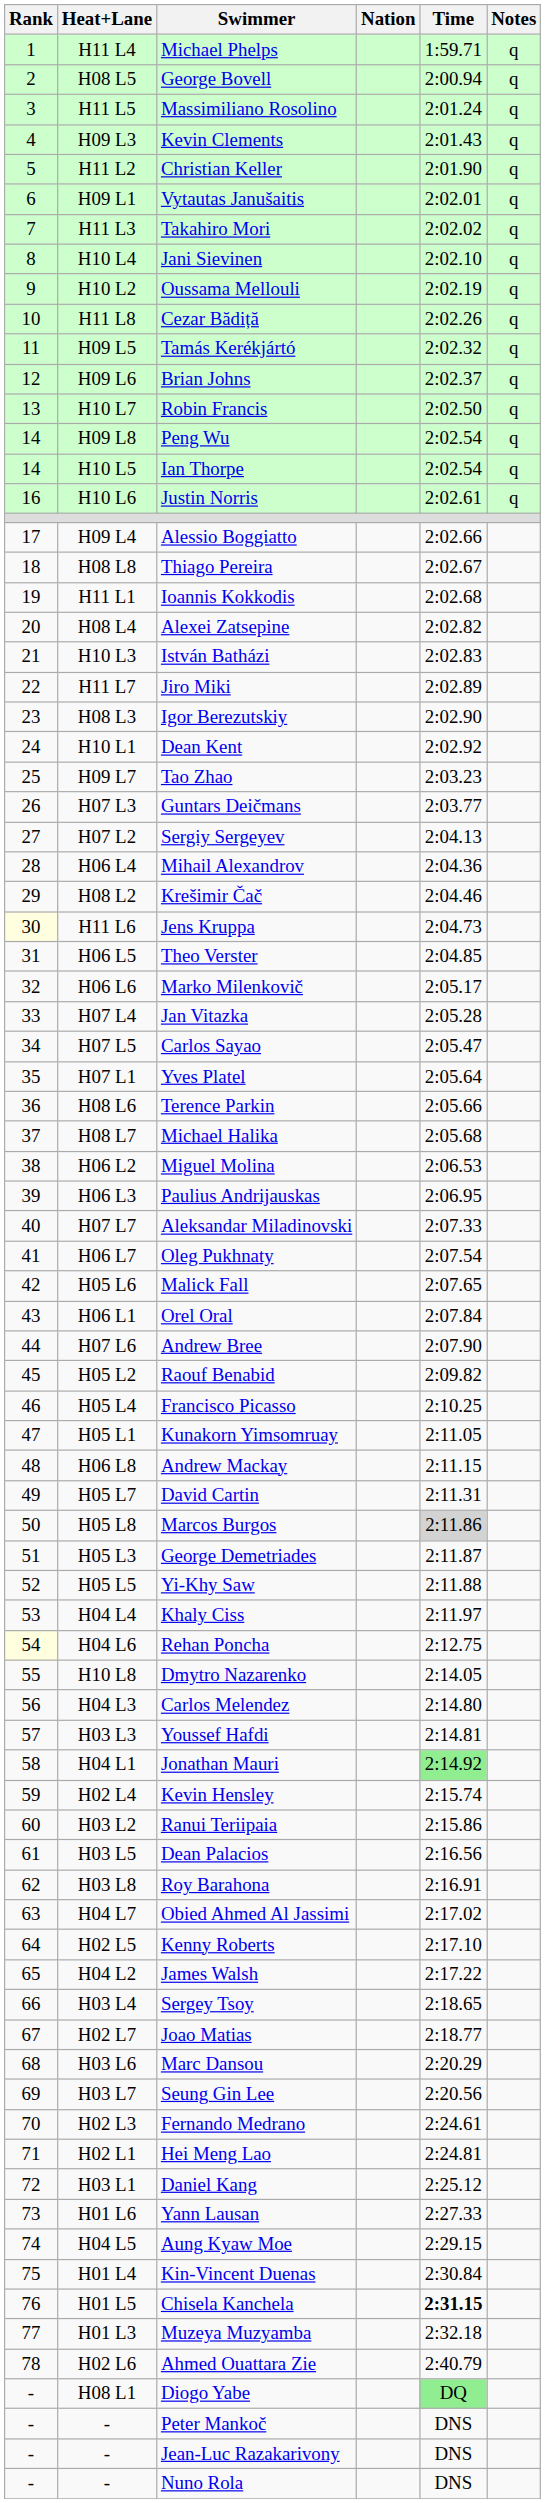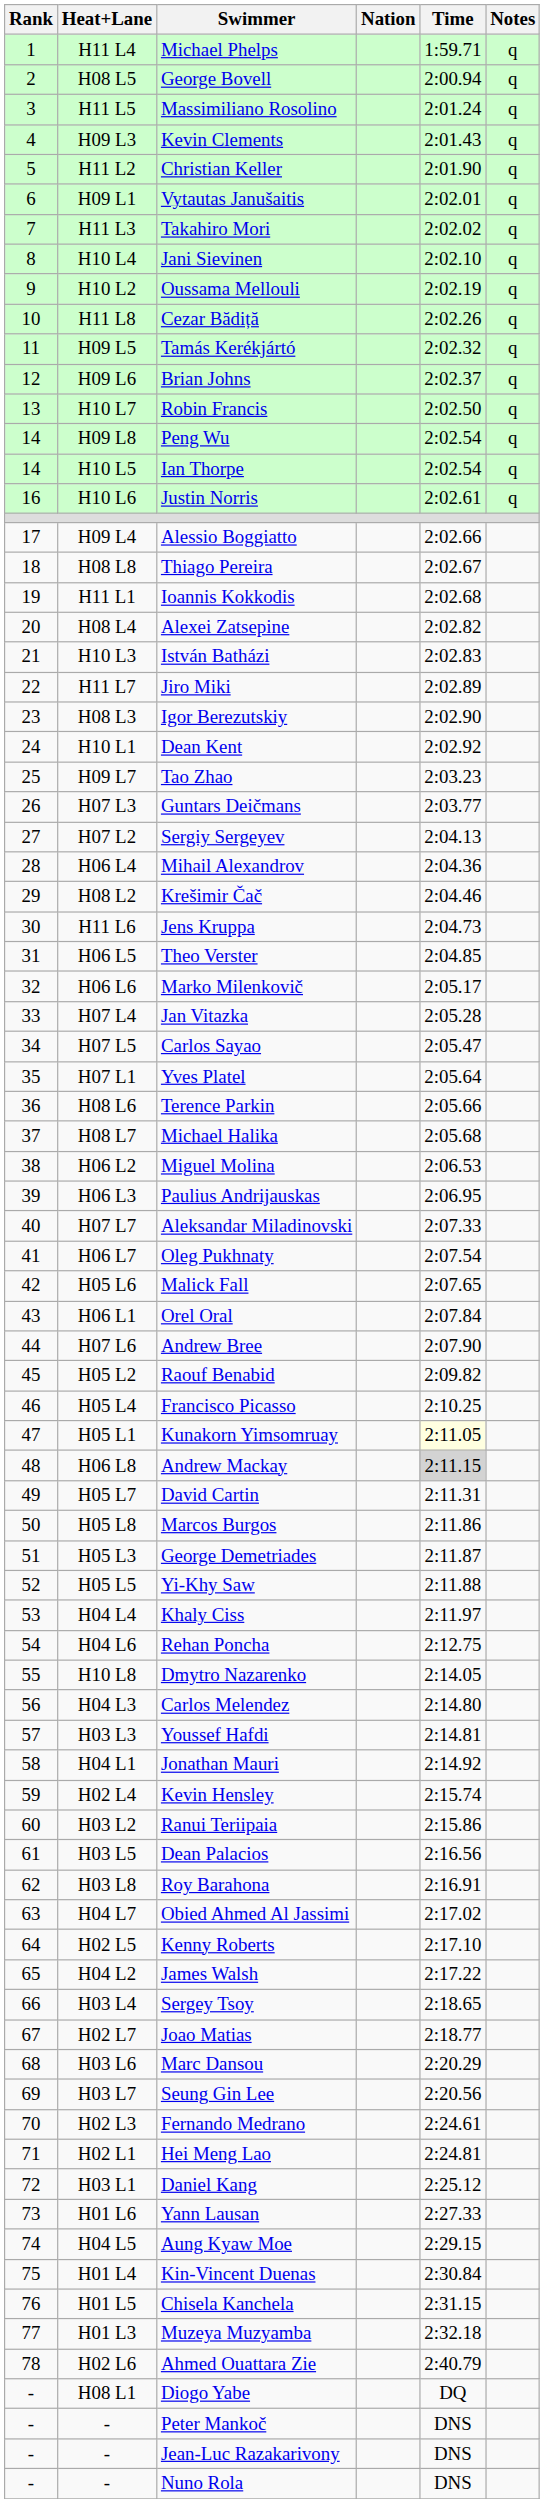(31, 926) lightyellow background -> (31, 926) no background
(453, 1435) no background -> (453, 1435) lightyellow background
(453, 1465) no background -> (453, 1465) lightgrey background
(453, 1525) lightgrey background -> (453, 1525) no background
(31, 1645) lightyellow background -> (31, 1645) no background
(453, 1764) lightgreen background -> (453, 1764) no background
(453, 2303) bold -> (453, 2303) normal
(453, 2393) lightgreen background -> (453, 2393) no background
